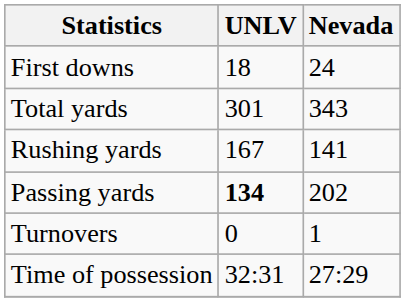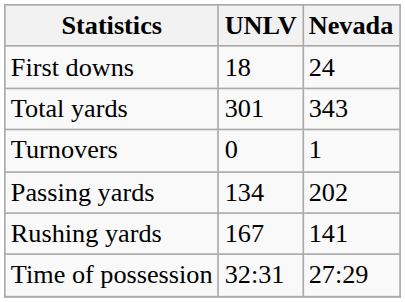rows swapped: (86, 150) <-> (64, 233)
(244, 191) bold -> (244, 191) normal
